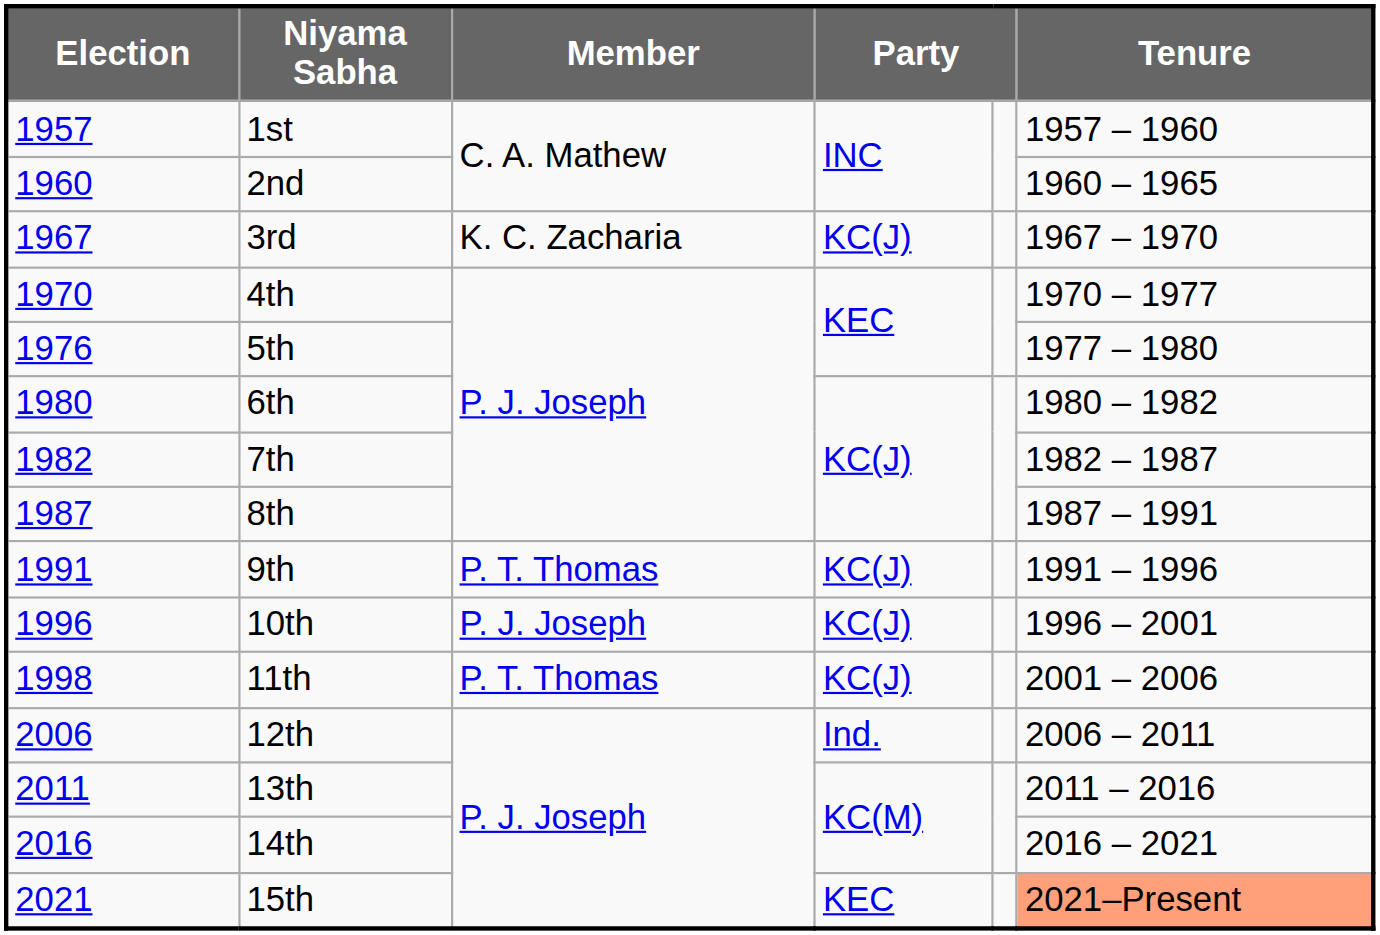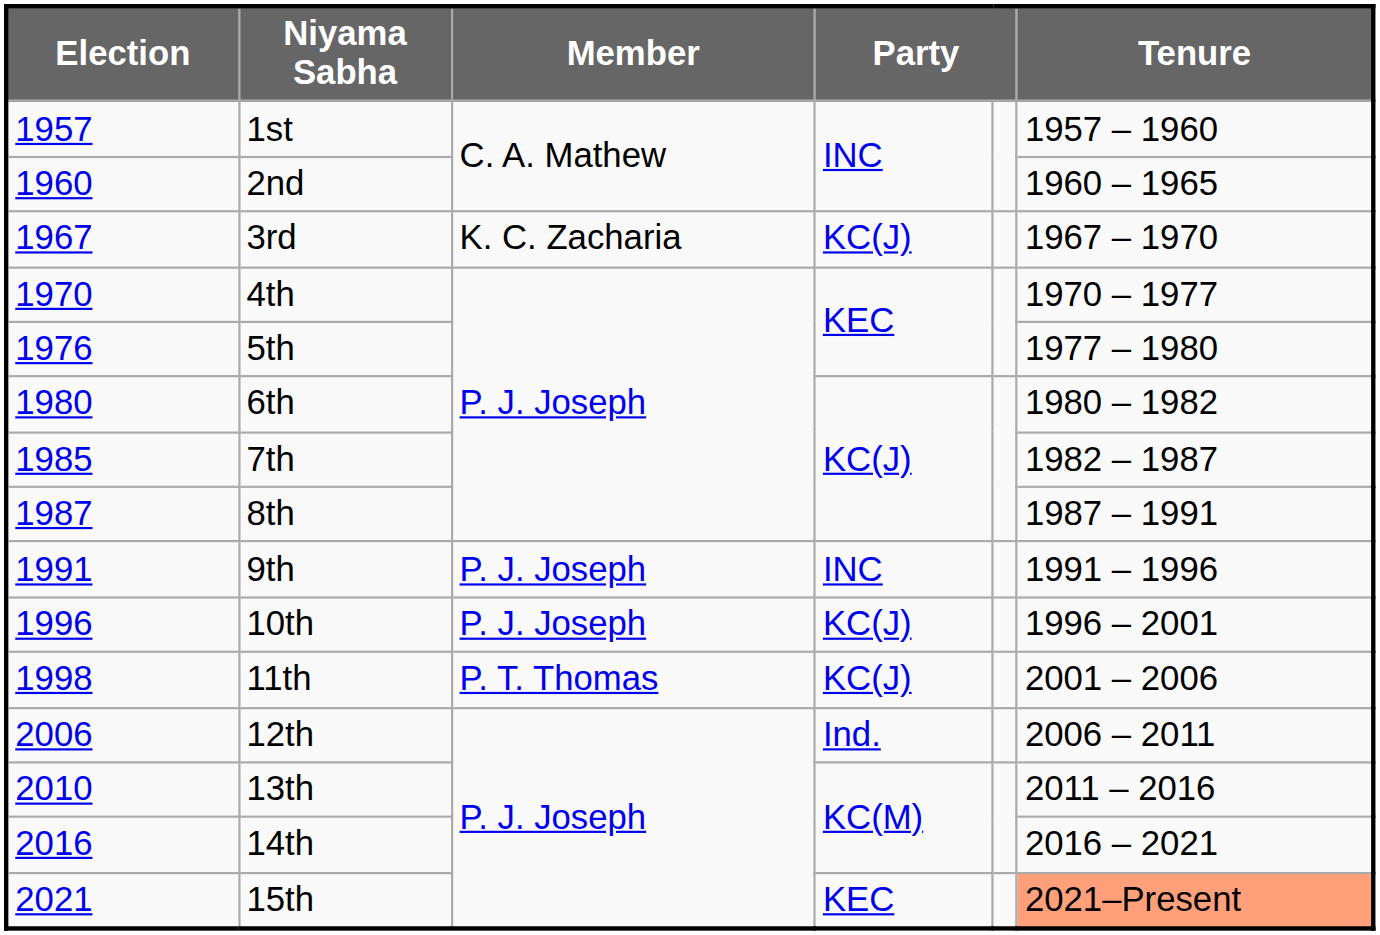(54, 458) 1982 -> (54, 458) 1985
(559, 568) P. T. Thomas -> (553, 568) P. J. Joseph
(867, 568) KC(J) -> (853, 568) INC
(53, 789) 2011 -> (54, 789) 2010
